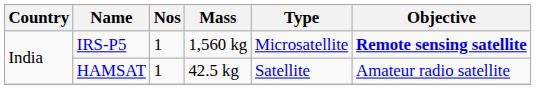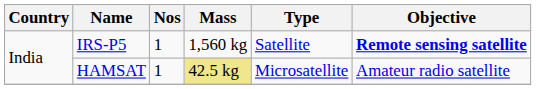(302, 44) Microsatellite -> (283, 44) Satellite
(214, 71) no background -> (214, 71) khaki background
(283, 71) Satellite -> (302, 71) Microsatellite
